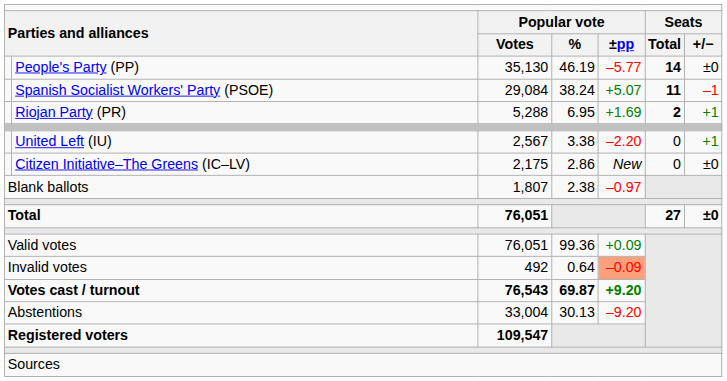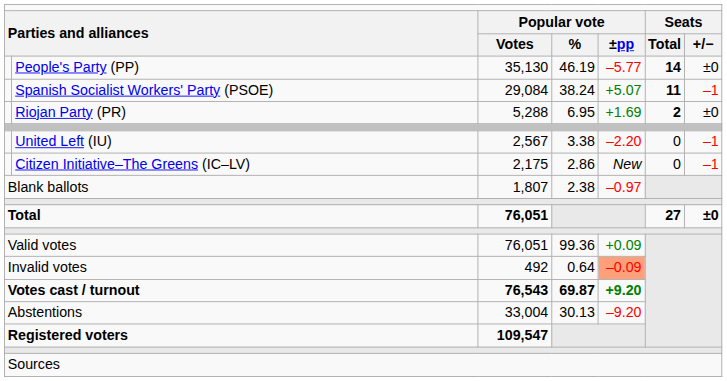(711, 112) +1 -> (711, 112) ±0
(711, 141) +1 -> (711, 141) –1
(711, 164) ±0 -> (711, 164) –1
